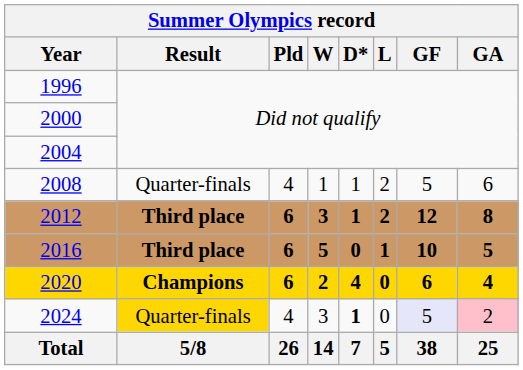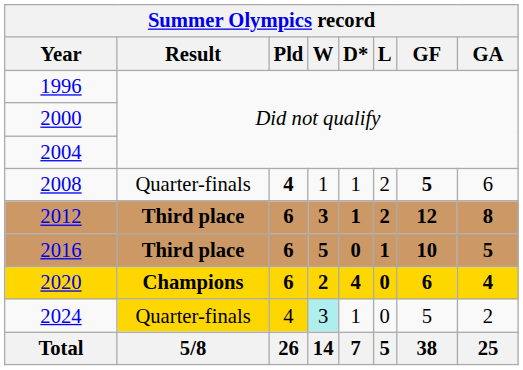(288, 184) normal -> (288, 184) bold
(427, 184) normal -> (427, 184) bold
(288, 315) no background -> (288, 315) gold background
(323, 315) no background -> (323, 315) paleturquoise background
(356, 315) bold -> (356, 315) normal
(427, 315) lavender background -> (427, 315) no background
(488, 315) pink background -> (488, 315) no background
